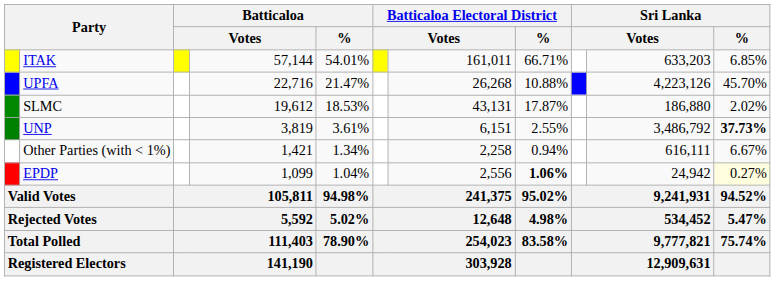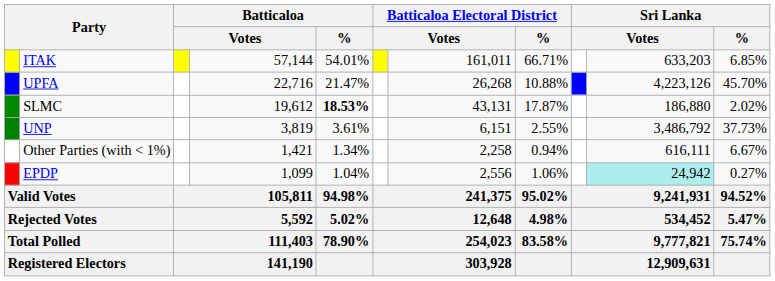(347, 106) normal -> (346, 106) bold
(744, 128) bold -> (745, 128) normal
(548, 173) bold -> (550, 173) normal
(691, 173) no background -> (691, 173) paleturquoise background
(748, 173) lightyellow background -> (748, 173) no background
